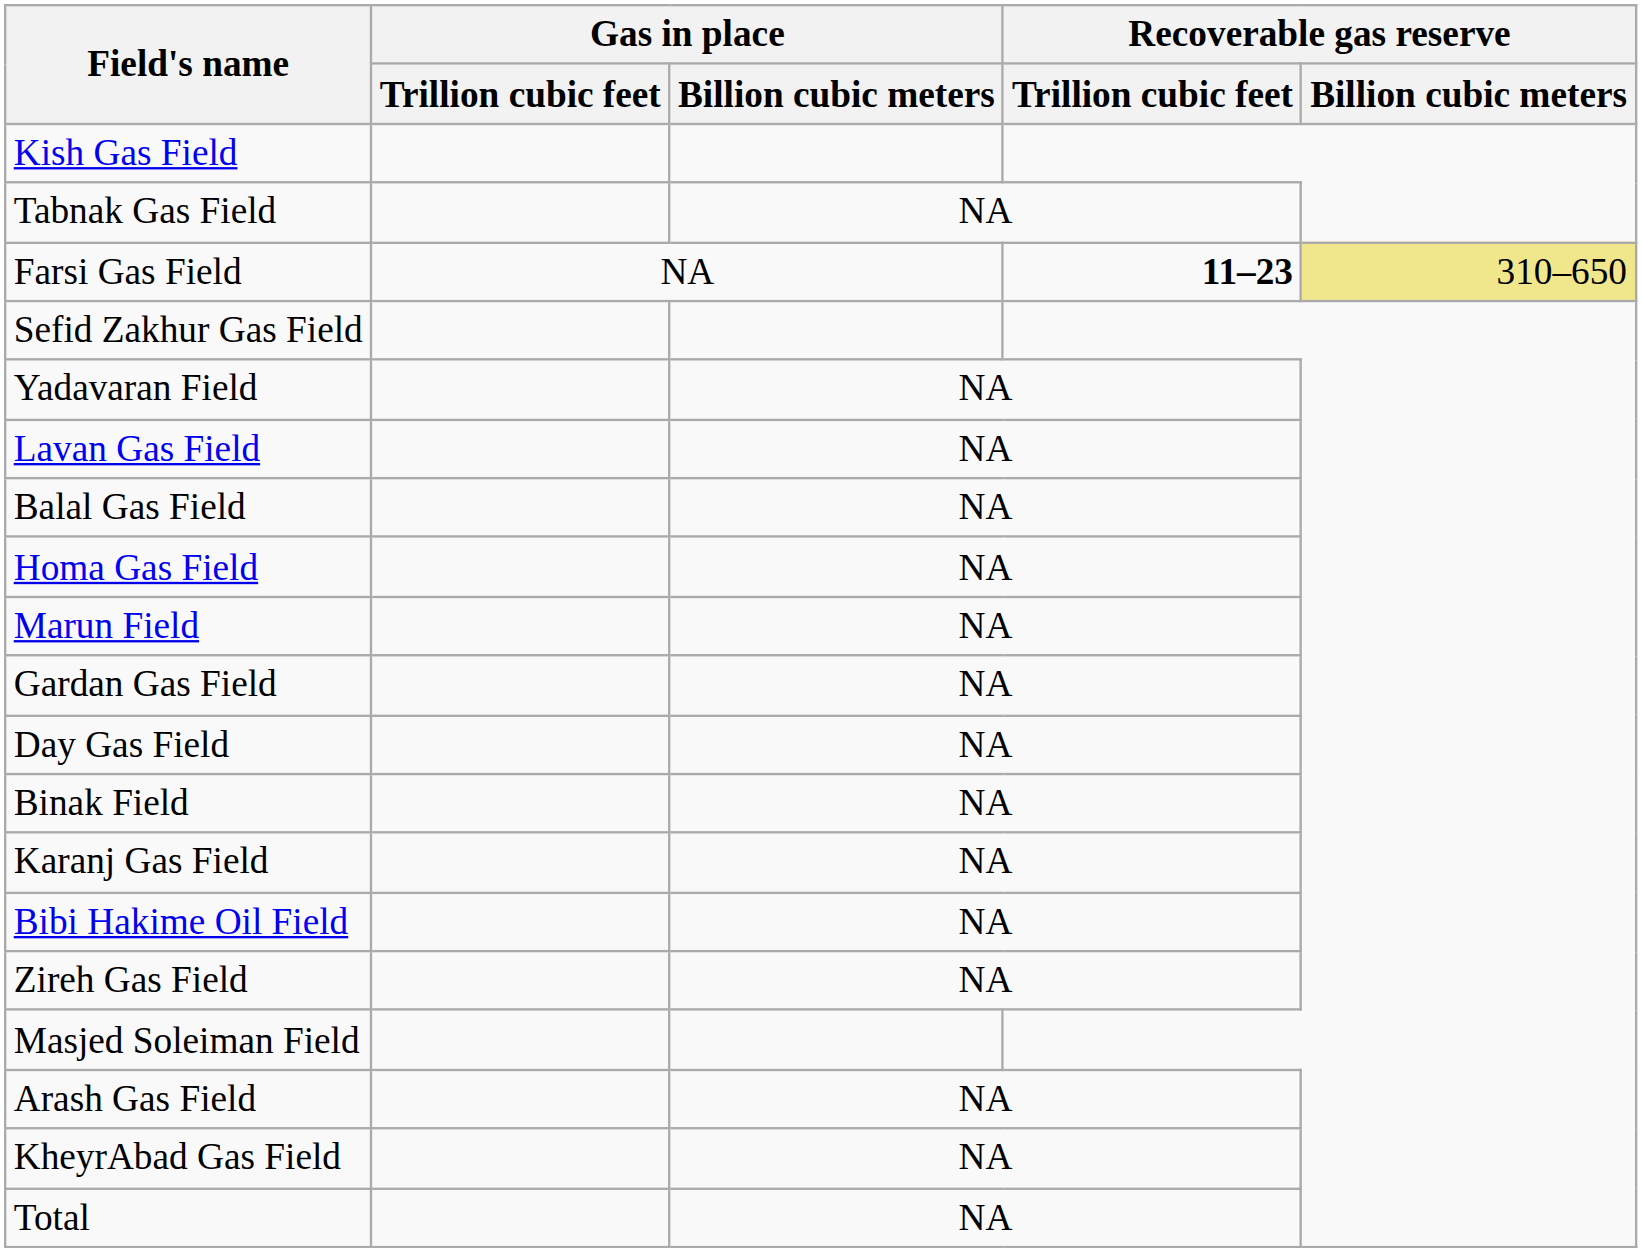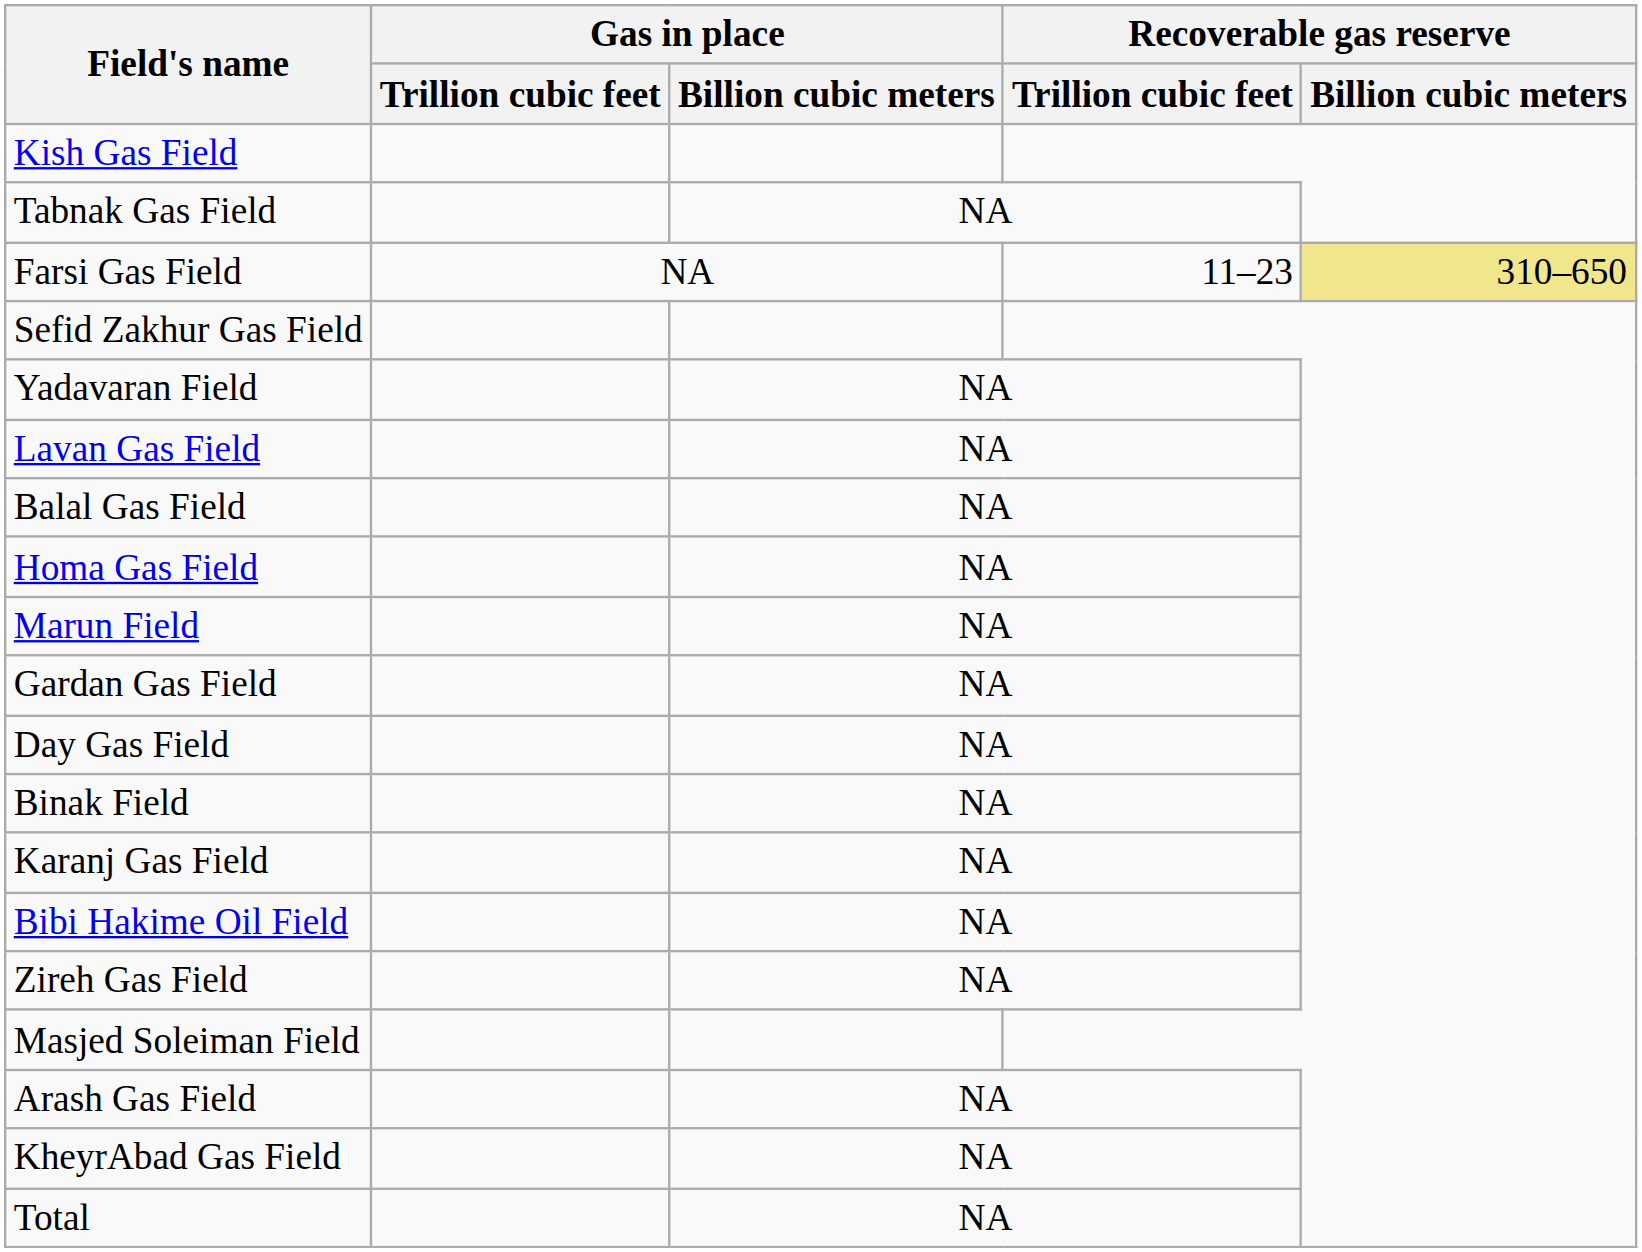(1247, 270) bold -> (1247, 270) normal
